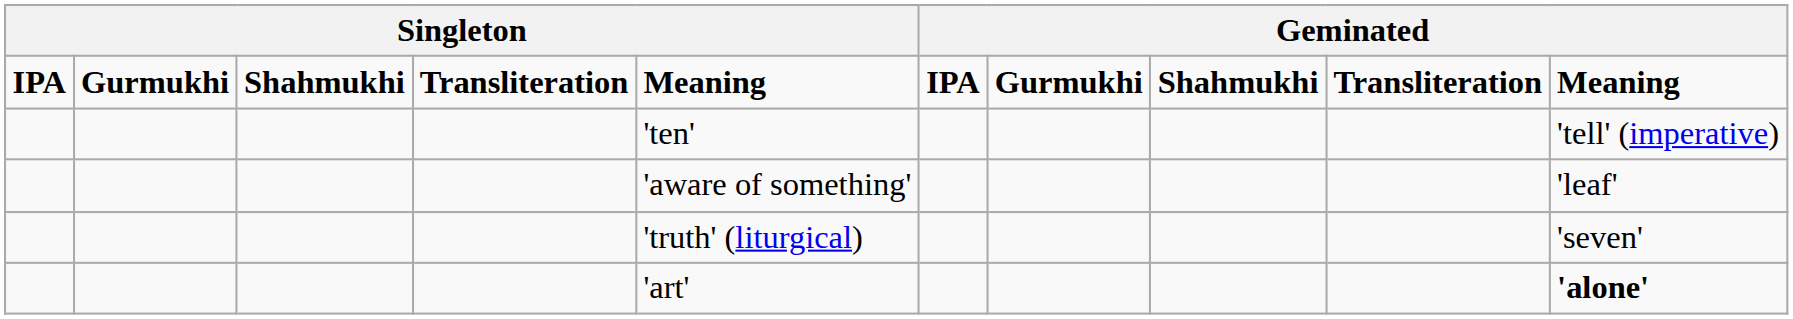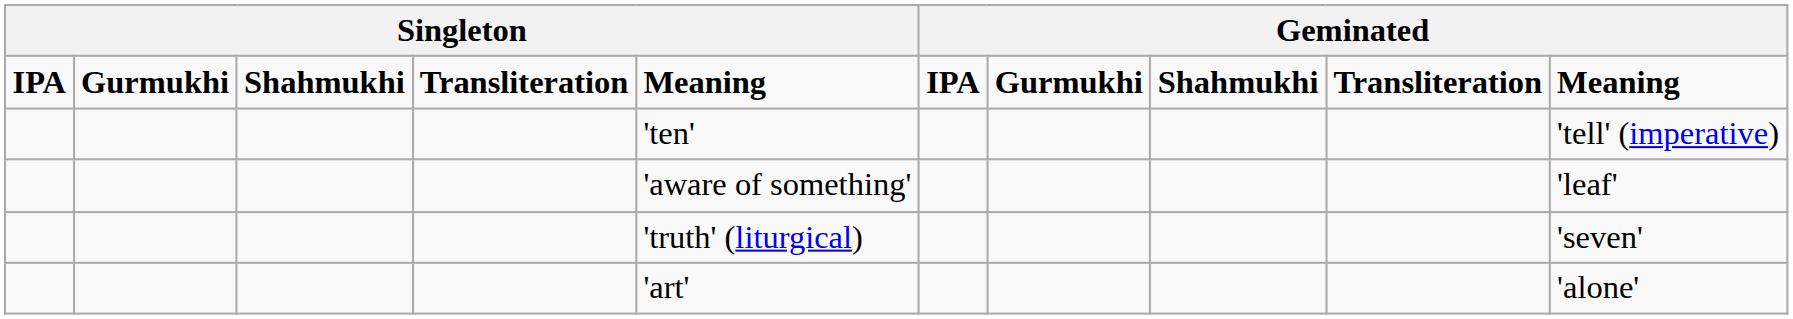(1603, 287) bold -> (1598, 287) normal
